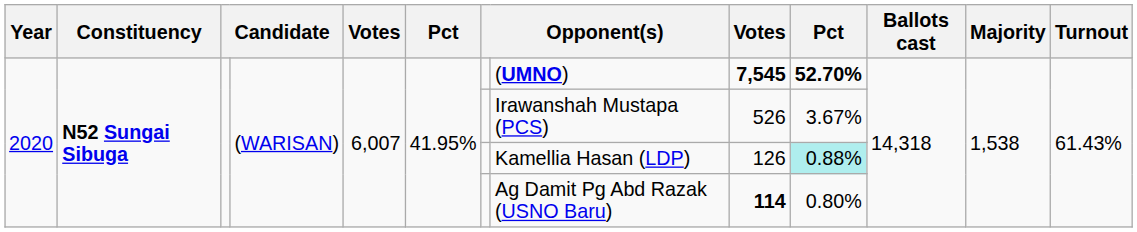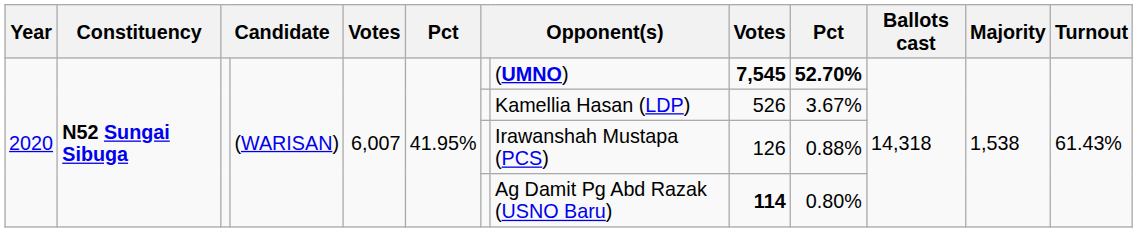(587, 116) Irawanshah Mustapa (PCS) -> (593, 105) Kamellia Hasan (LDP)
(593, 158) Kamellia Hasan (LDP) -> (587, 147) Irawanshah Mustapa (PCS)
(834, 158) paleturquoise background -> (834, 147) no background
